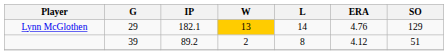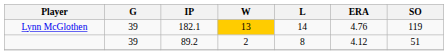(133, 27) 29 -> (133, 27) 39
(415, 27) 129 -> (415, 27) 119
